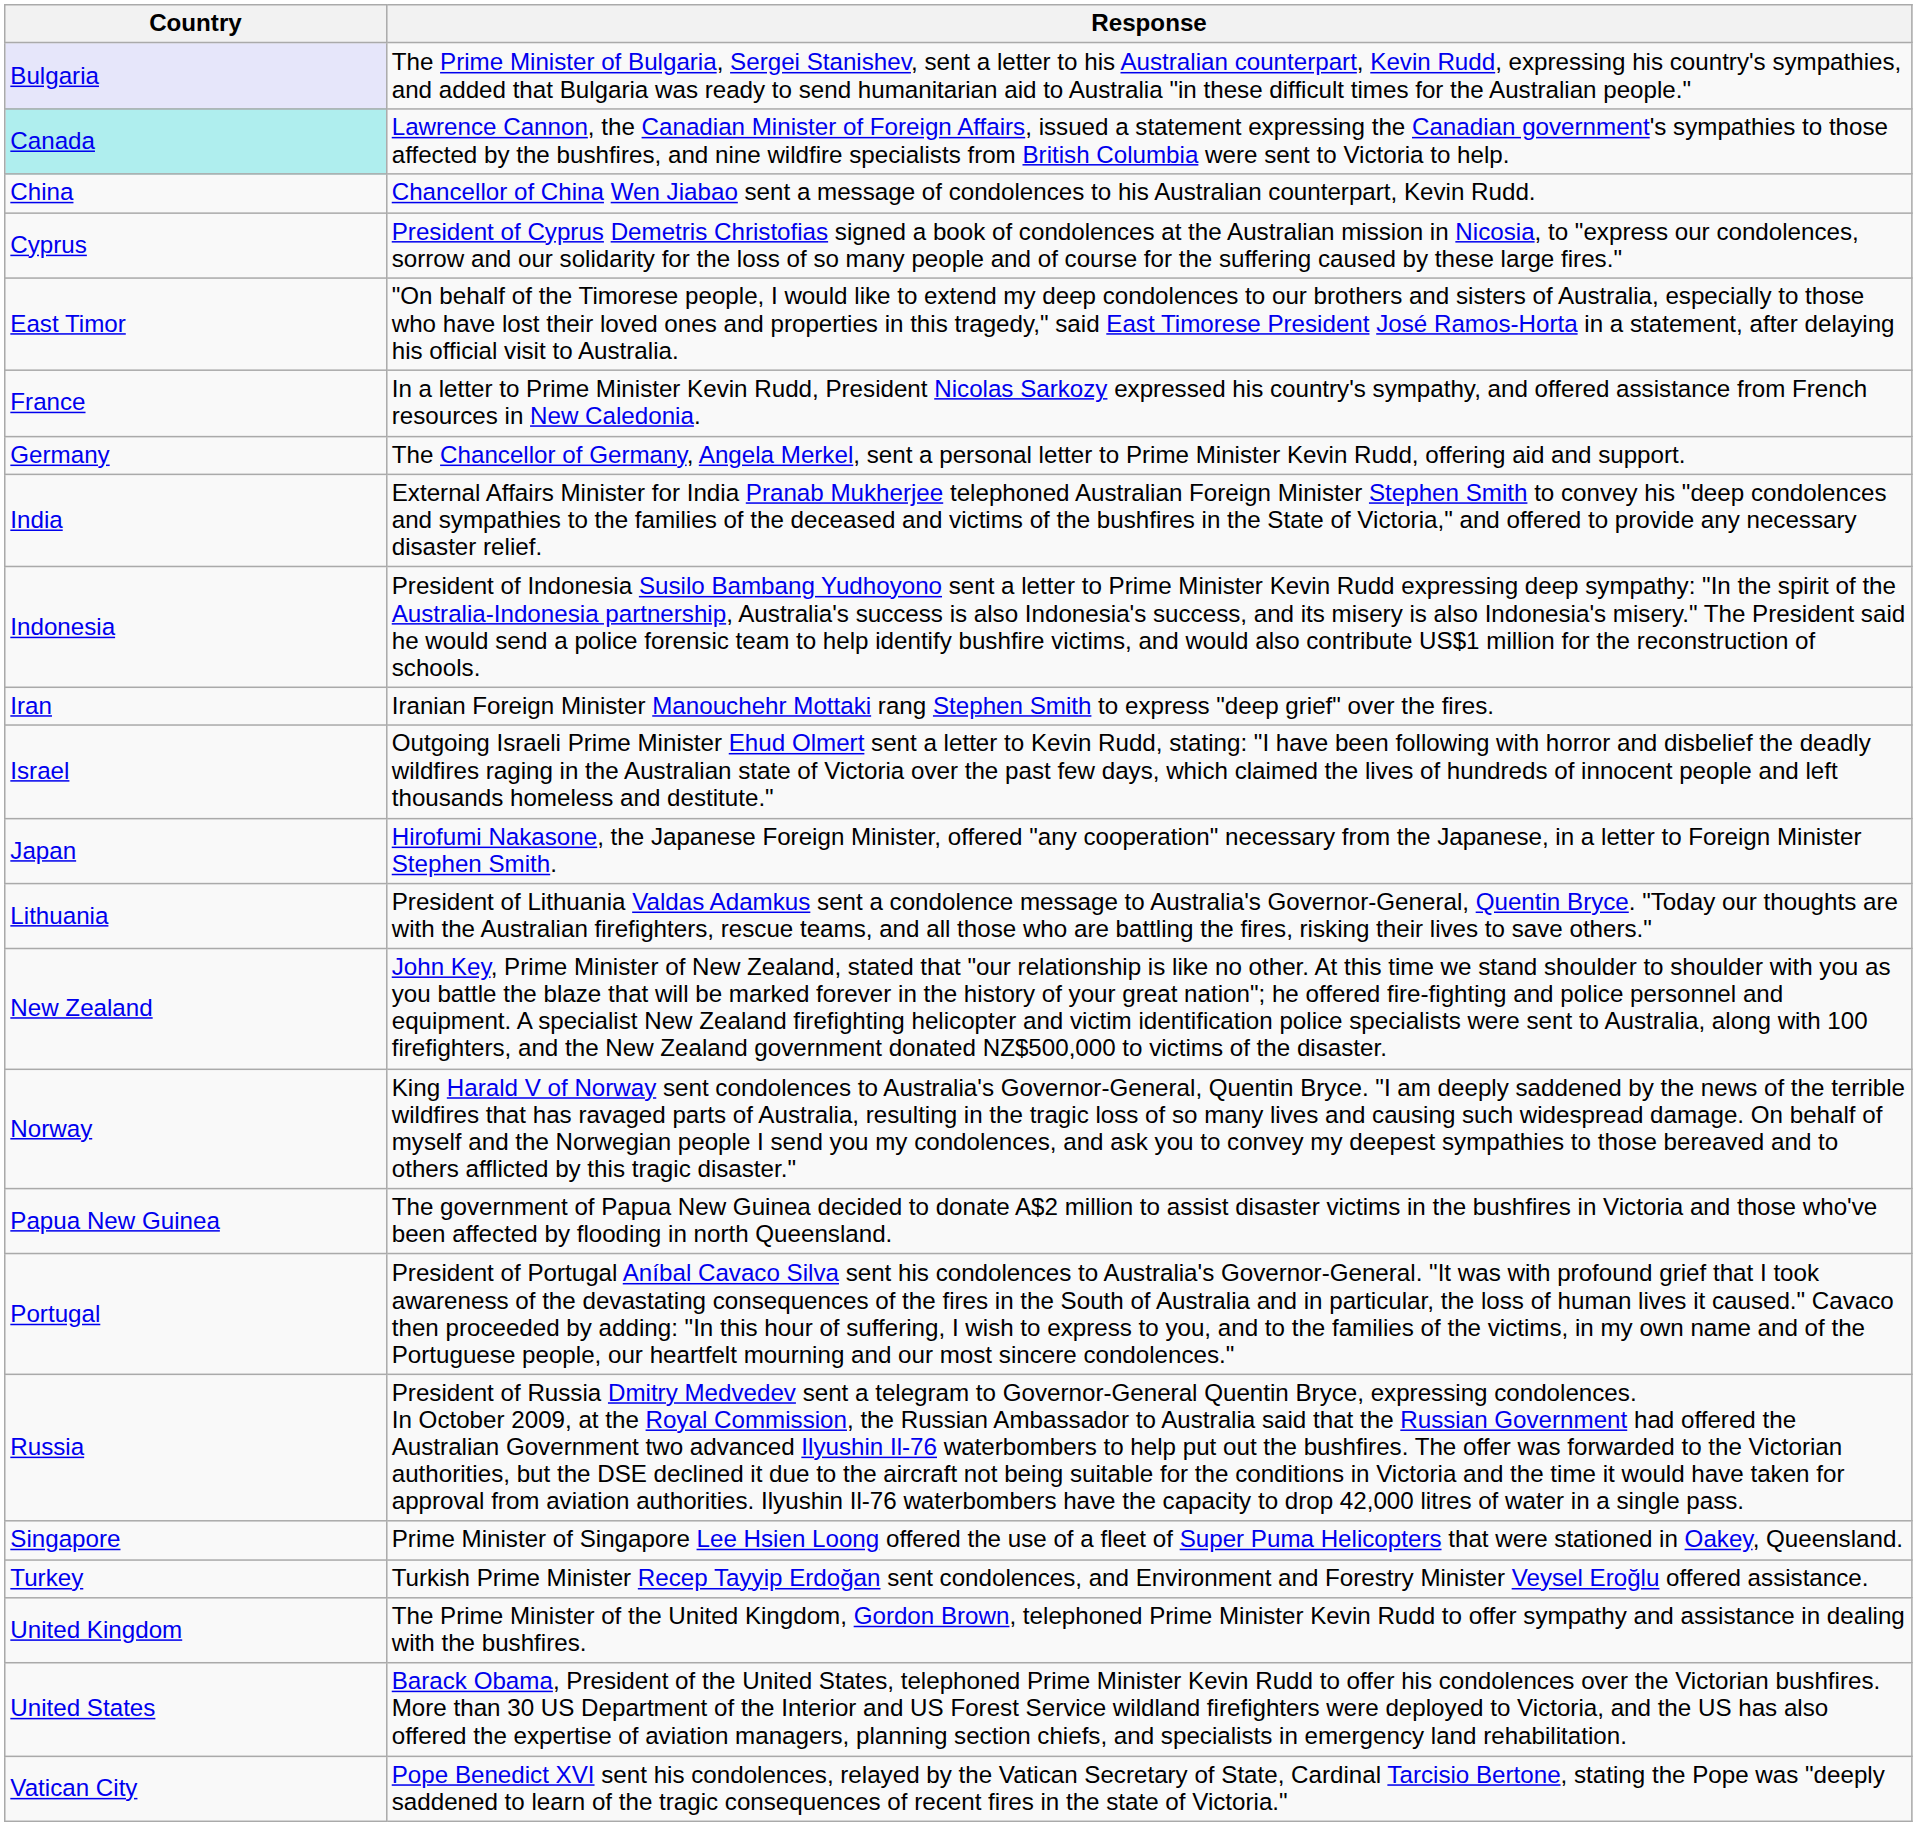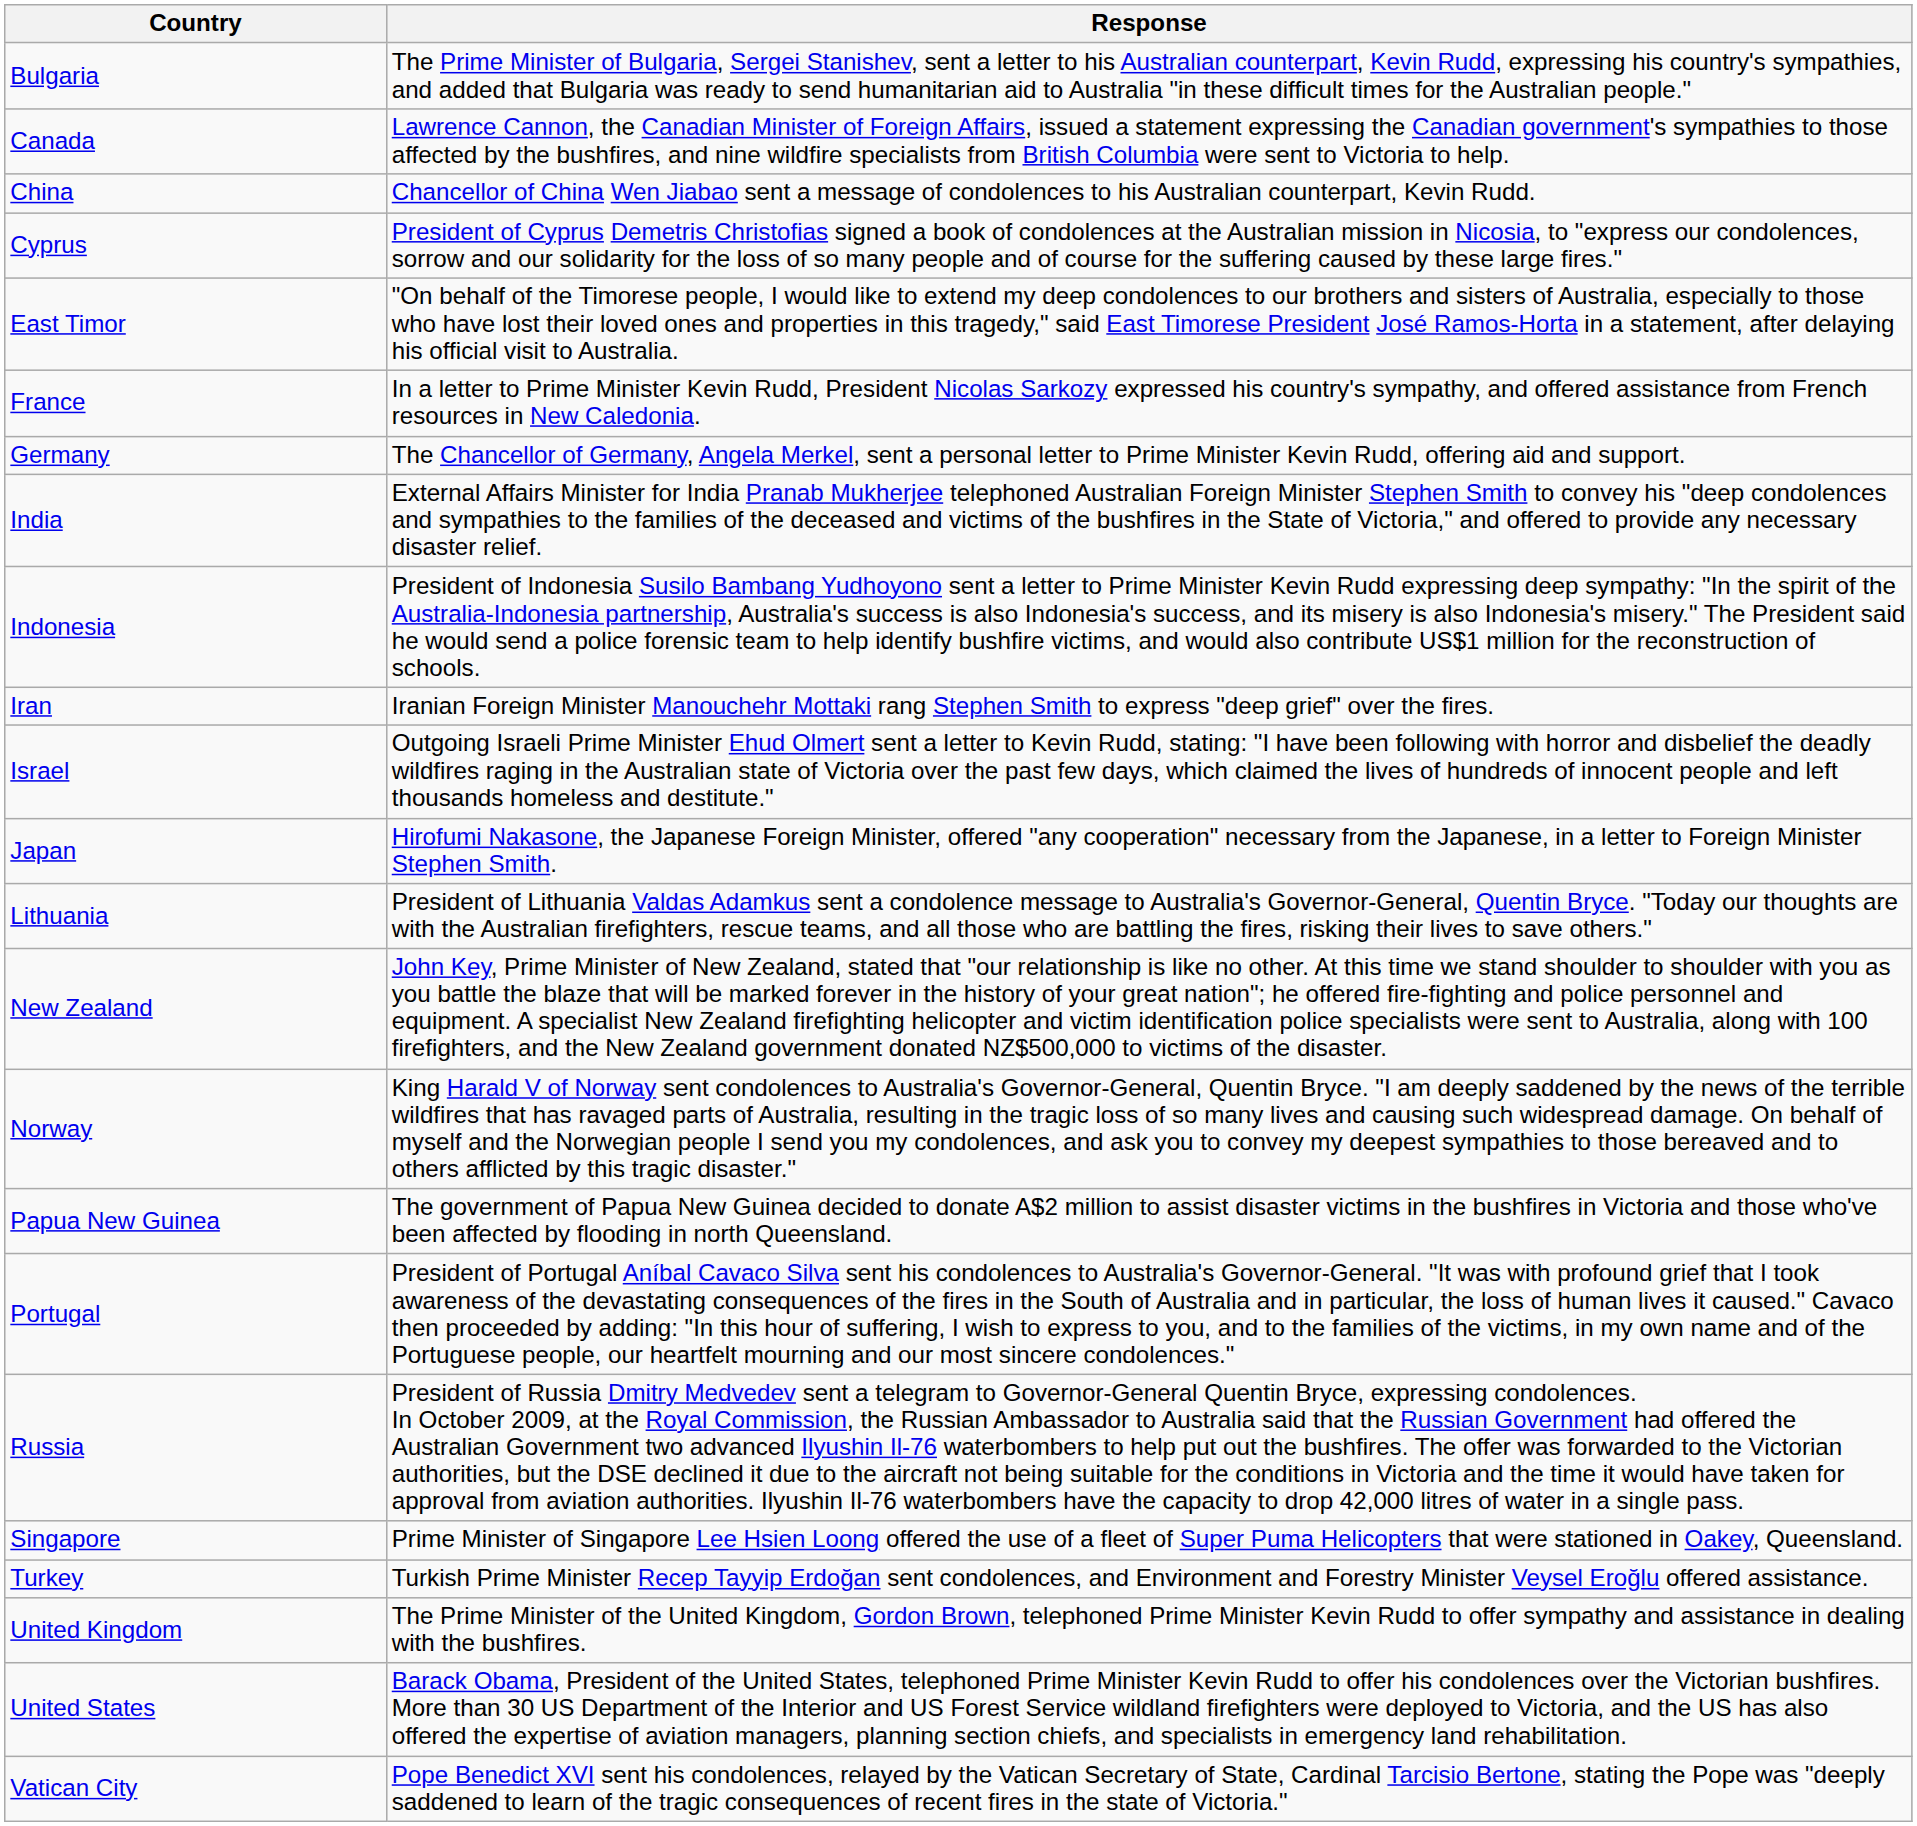(55, 75) lavender background -> (55, 75) no background
(53, 141) paleturquoise background -> (53, 141) no background
